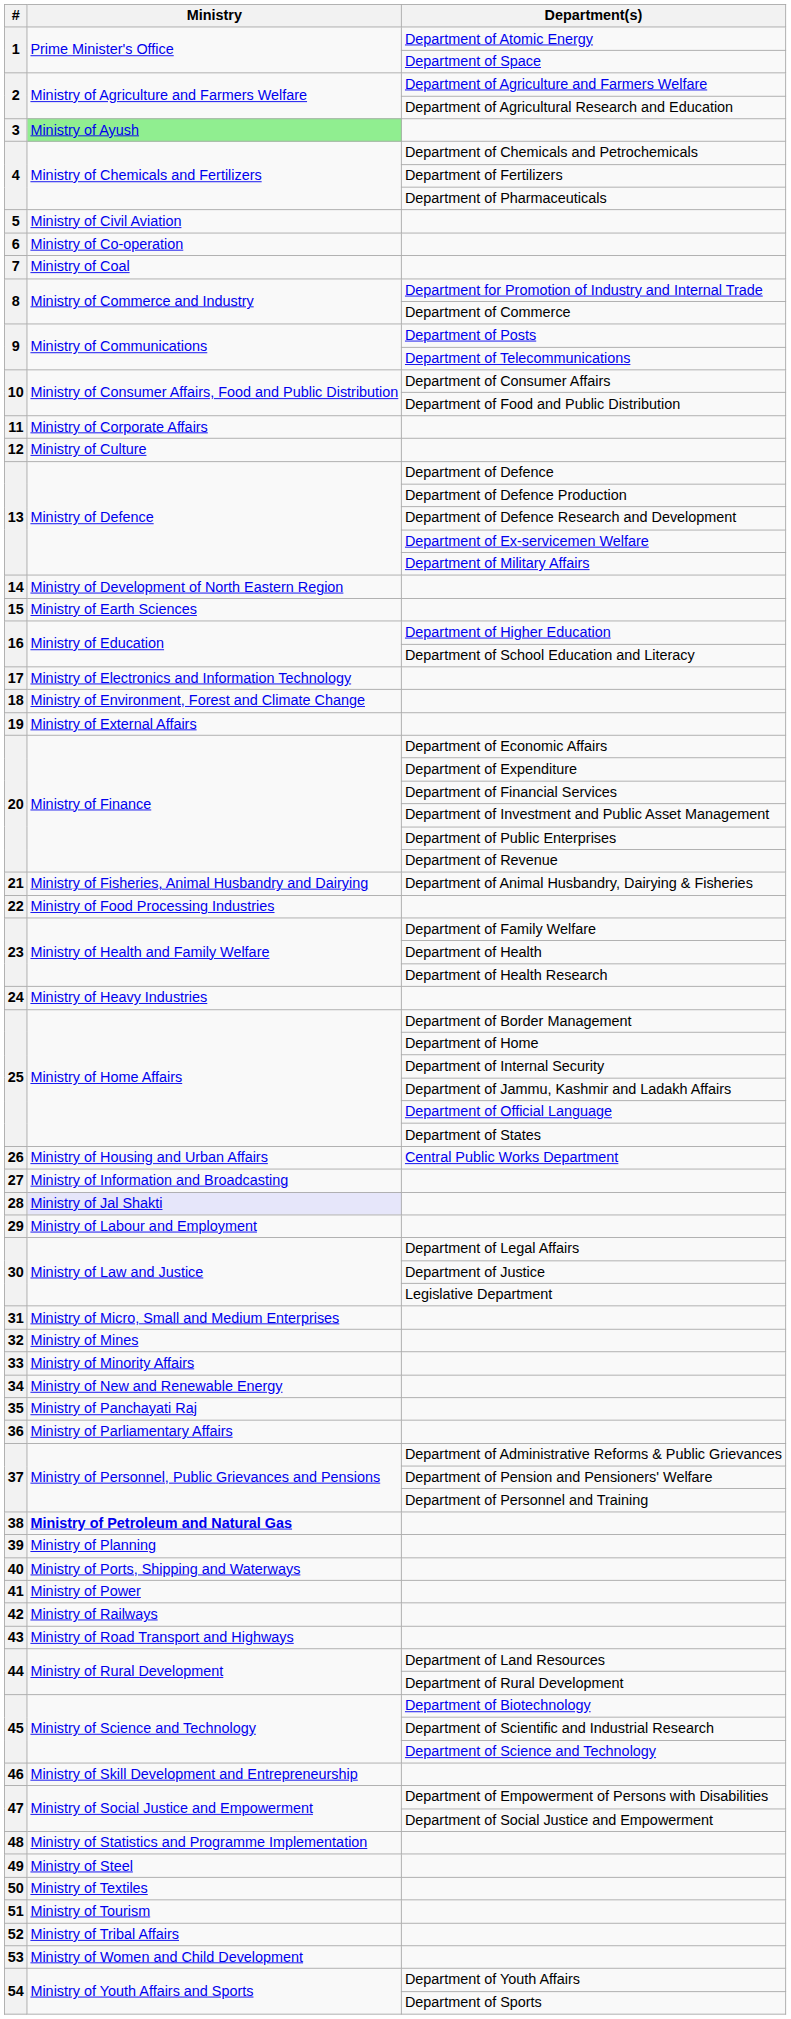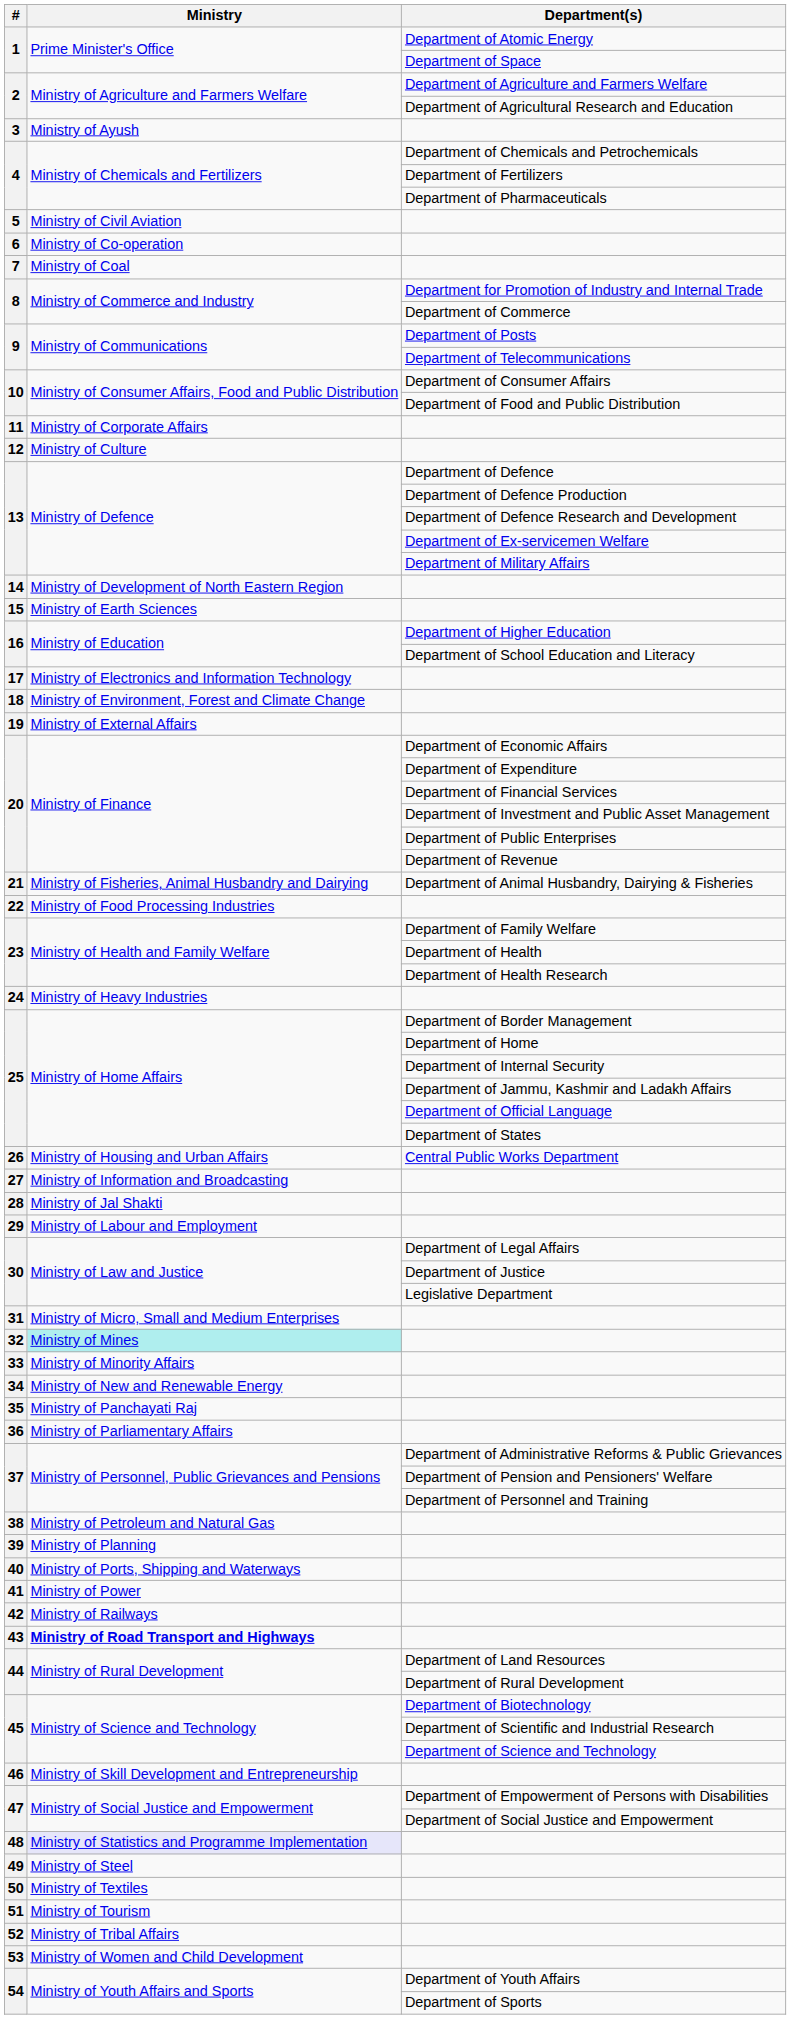(85, 130) lightgreen background -> (85, 130) no background
(96, 1203) lavender background -> (96, 1203) no background
(84, 1340) no background -> (84, 1340) paleturquoise background
(161, 1523) bold -> (152, 1523) normal
(162, 1637) normal -> (172, 1637) bold
(199, 1842) no background -> (199, 1842) lavender background
